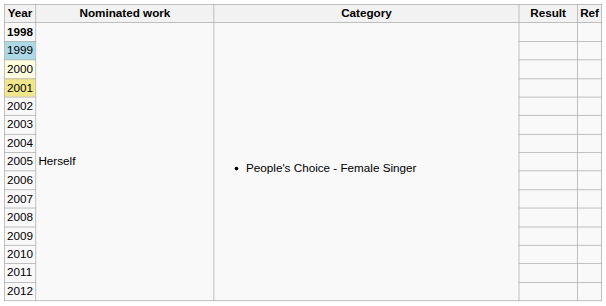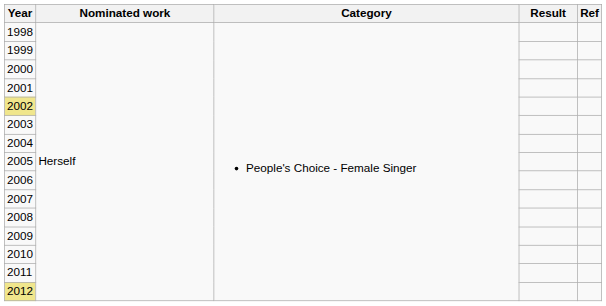(20, 32) bold -> (20, 32) normal
(20, 50) lightblue background -> (20, 50) no background
(20, 69) lightyellow background -> (20, 69) no background
(20, 87) khaki background -> (20, 87) no background
(20, 106) no background -> (20, 106) khaki background
(20, 291) no background -> (20, 291) khaki background
